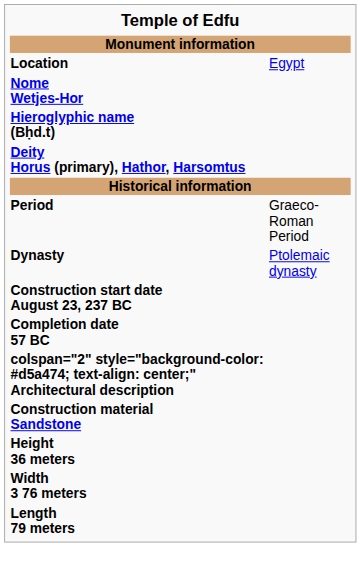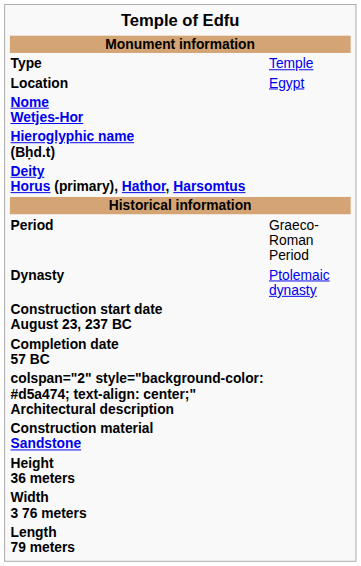+ row: (26, 63)
